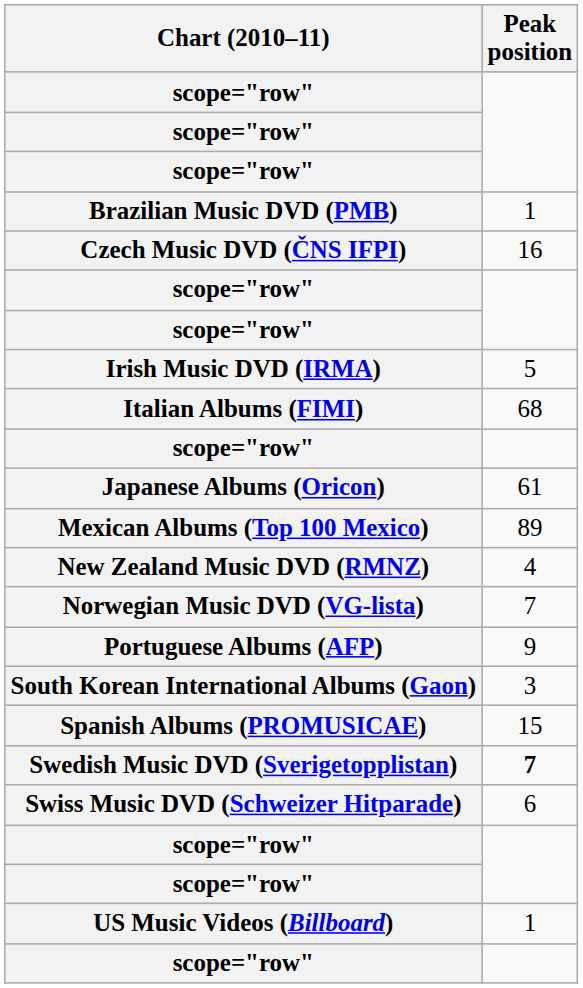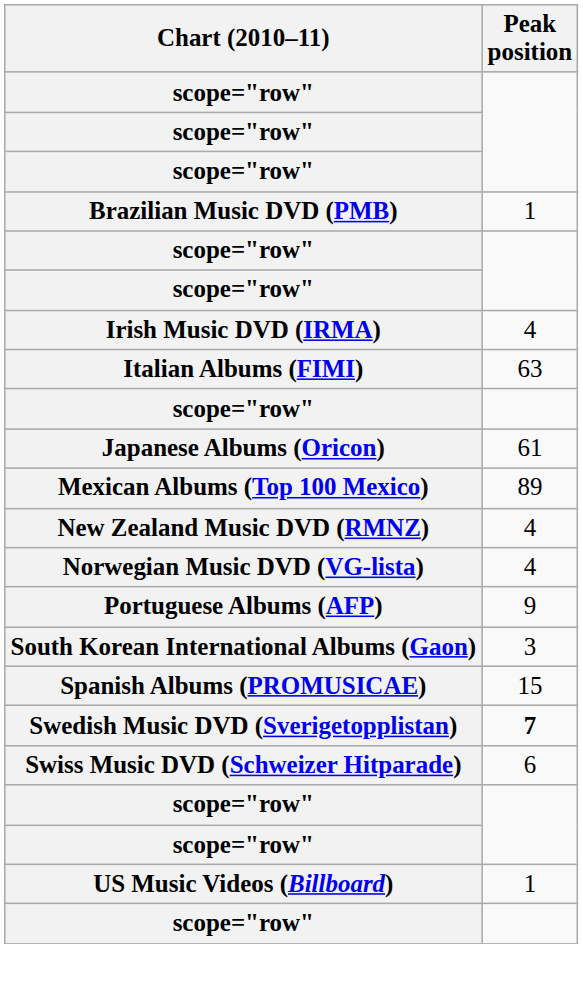- row: (243, 250)
(530, 369) 5 -> (530, 329) 4
(530, 408) 68 -> (530, 369) 63
(530, 606) 7 -> (530, 566) 4
